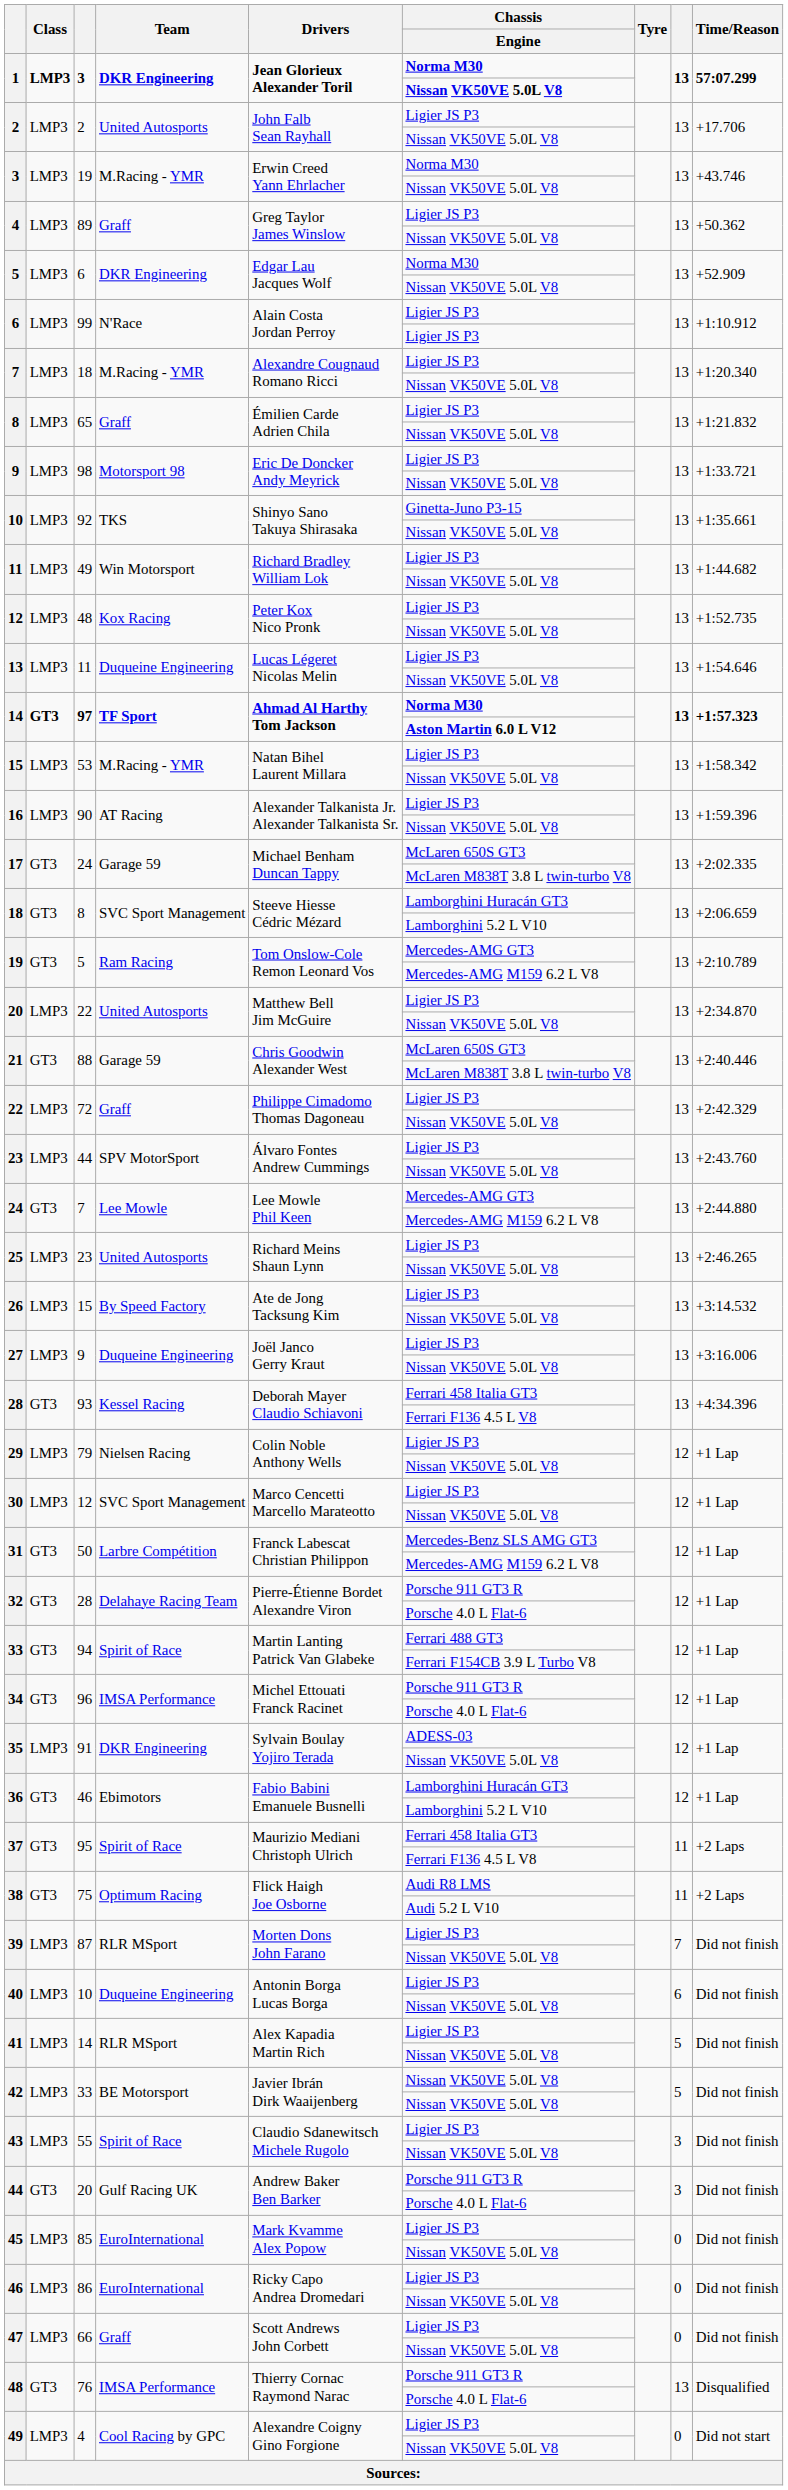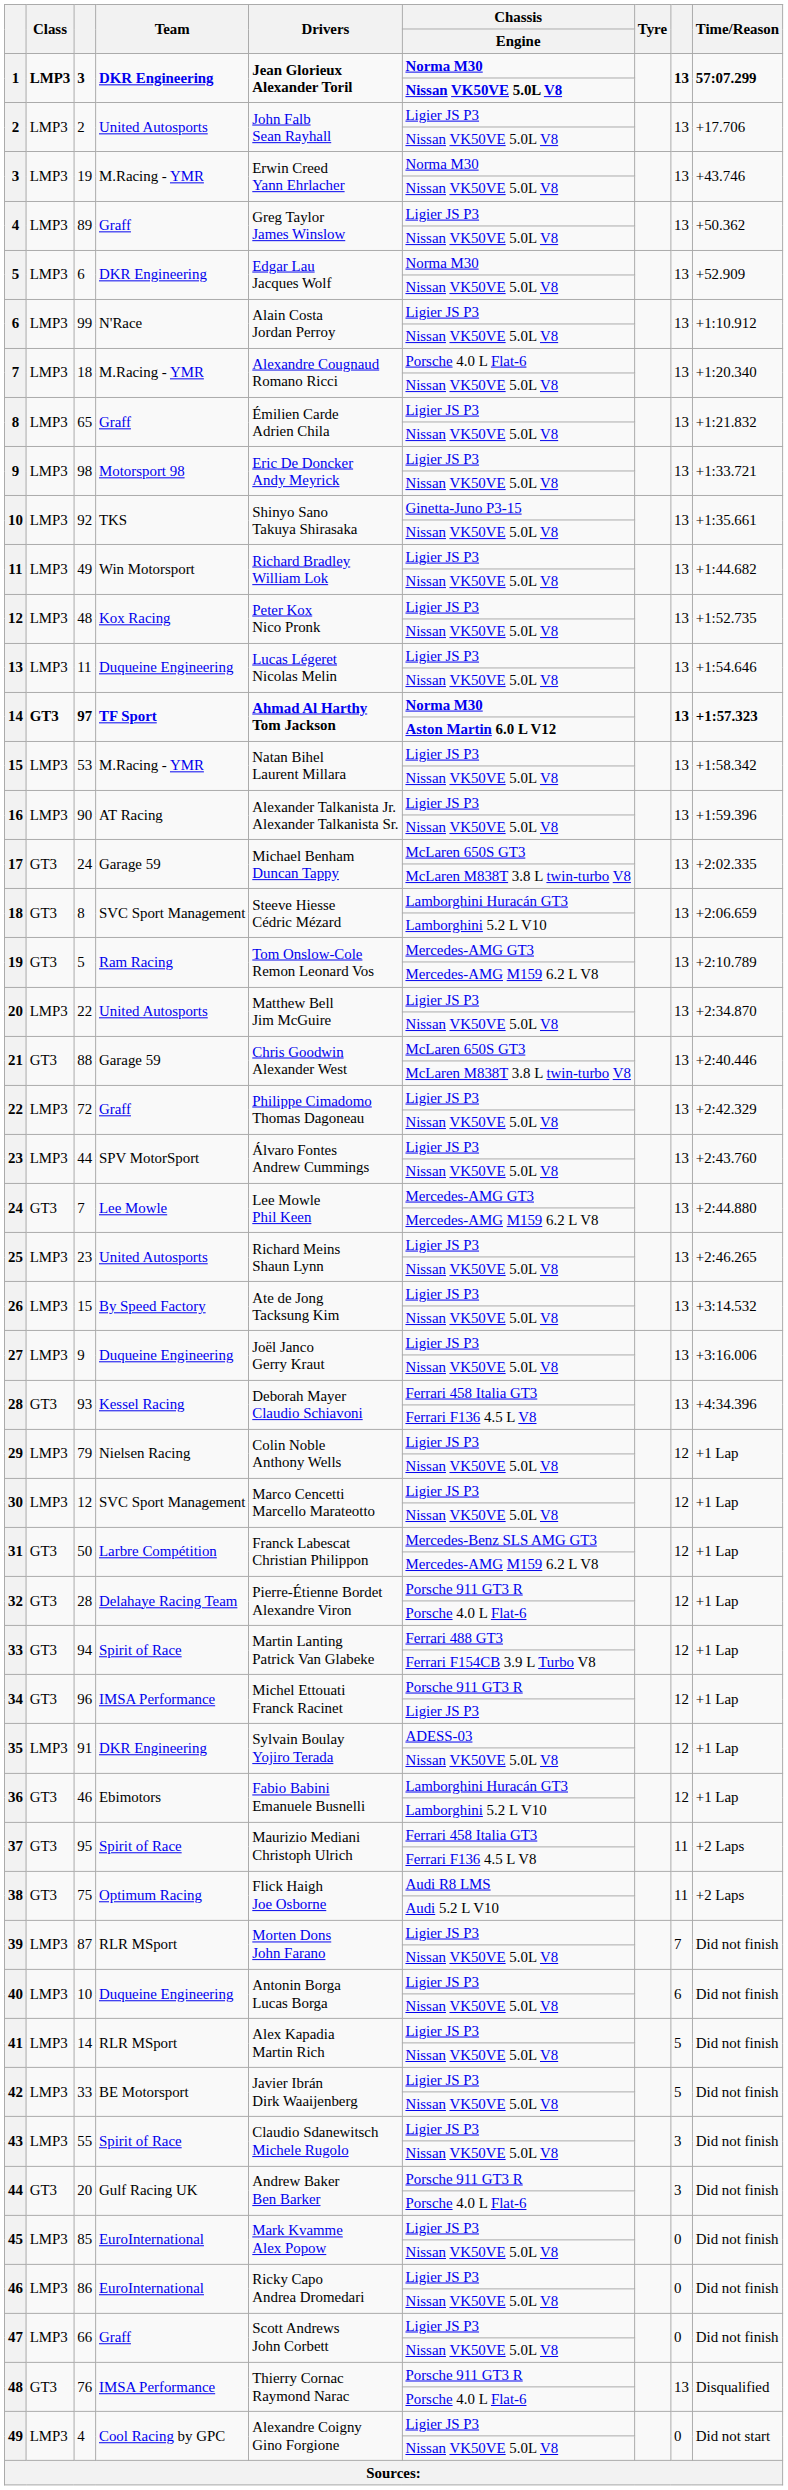(442, 336) Ligier JS P3 -> (482, 336) Nissan VK50VE 5.0L V8
(442, 360) Ligier JS P3 -> (466, 360) Porsche 4.0 L Flat-6
(466, 1711) Porsche 4.0 L Flat-6 -> (442, 1711) Ligier JS P3
(482, 2080) Nissan VK50VE 5.0L V8 -> (442, 2080) Ligier JS P3
